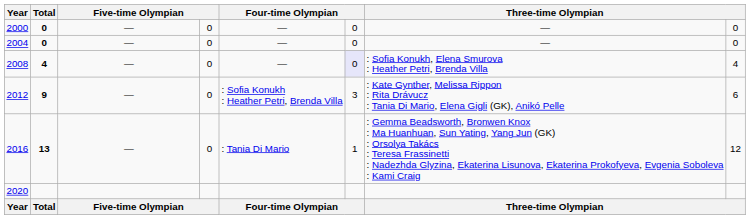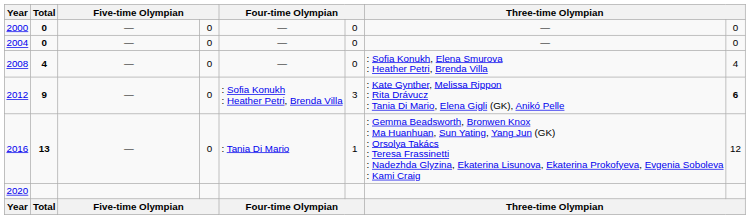(355, 63) lavender background -> (355, 63) no background
(736, 95) normal -> (736, 95) bold
